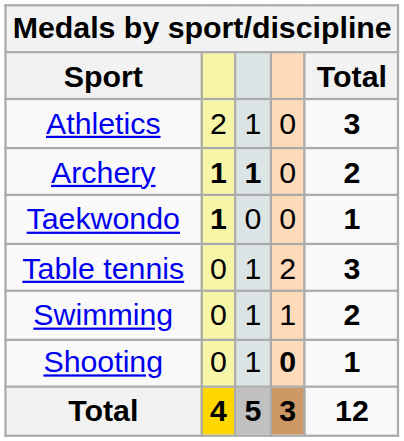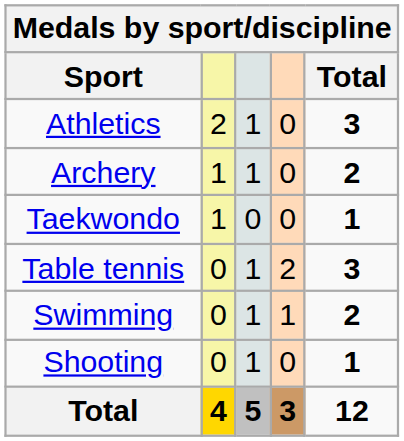(218, 172) bold -> (218, 172) normal
(253, 172) bold -> (253, 172) normal
(218, 220) bold -> (218, 220) normal
(288, 363) bold -> (288, 363) normal
